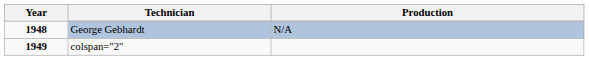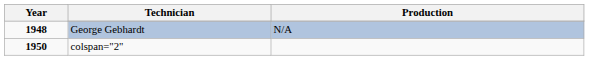(36, 47) 1949 -> (36, 47) 1950
